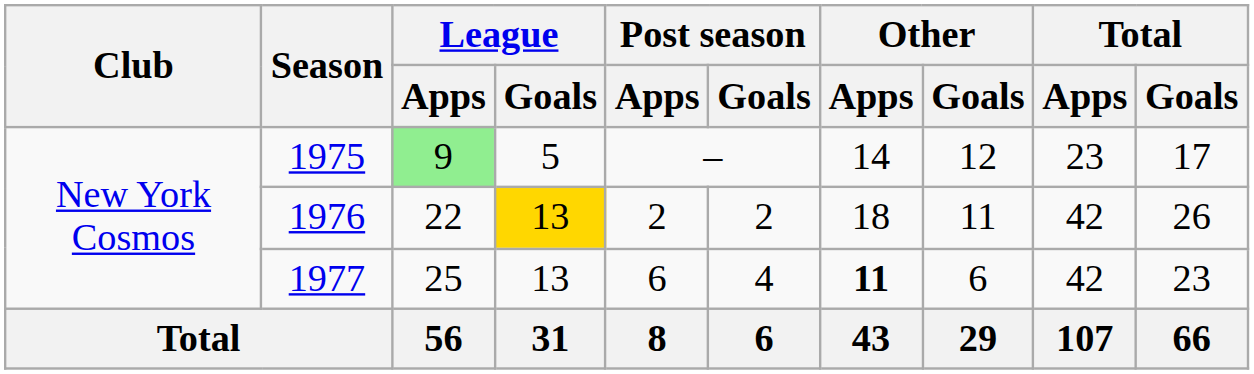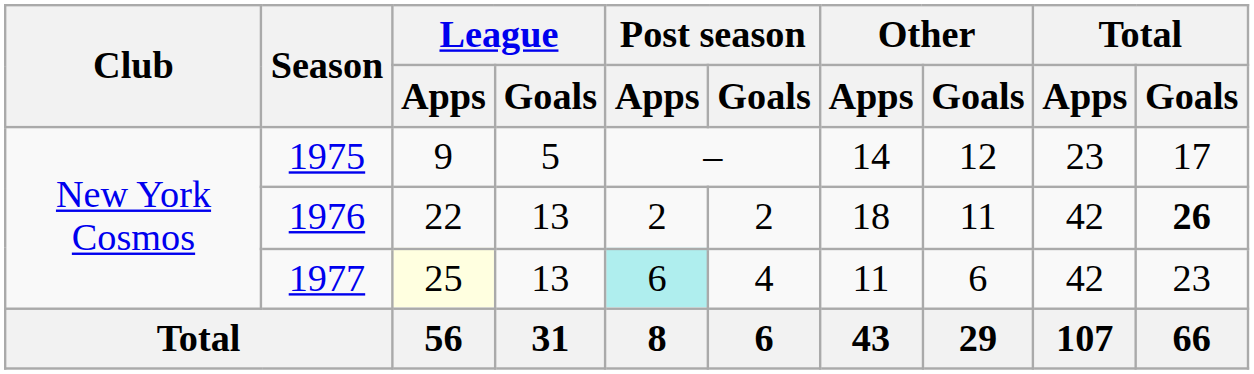(443, 156) lightgreen background -> (443, 156) no background
(550, 216) gold background -> (550, 216) no background
(1192, 216) normal -> (1192, 216) bold
(443, 277) no background -> (443, 277) lightyellow background
(657, 277) no background -> (657, 277) paleturquoise background
(871, 277) bold -> (871, 277) normal
